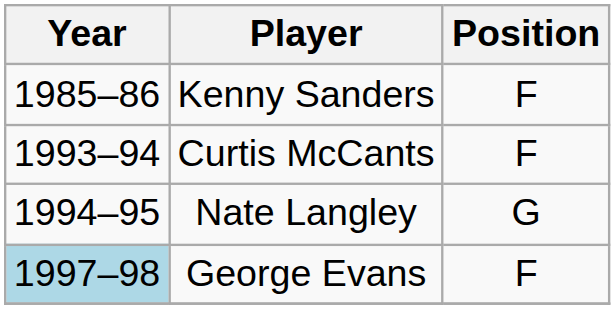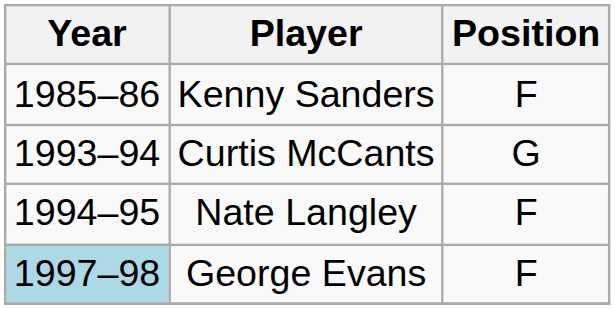(526, 153) F -> (526, 153) G
(526, 213) G -> (526, 213) F
